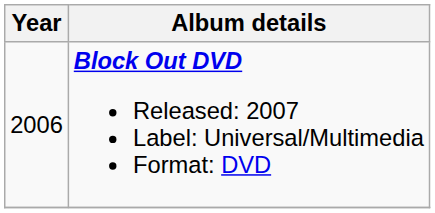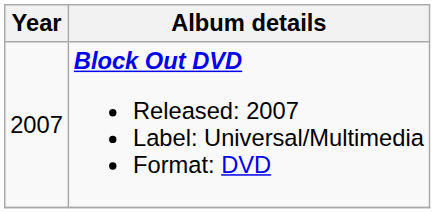(37, 124) 2006 -> (37, 124) 2007
